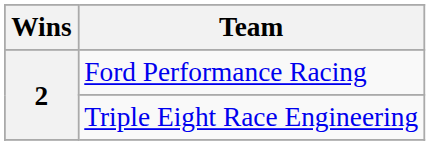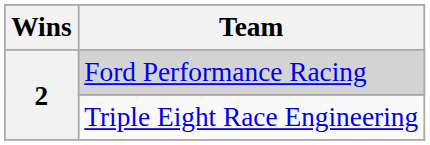(225, 72) no background -> (225, 72) lightgrey background
